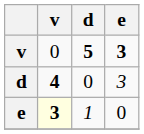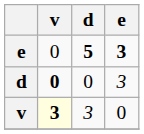(21, 50) v -> (21, 50) e
(55, 81) 4 -> (55, 81) 0
(21, 112) e -> (21, 112) v
(88, 112) 1 -> (88, 112) 3
